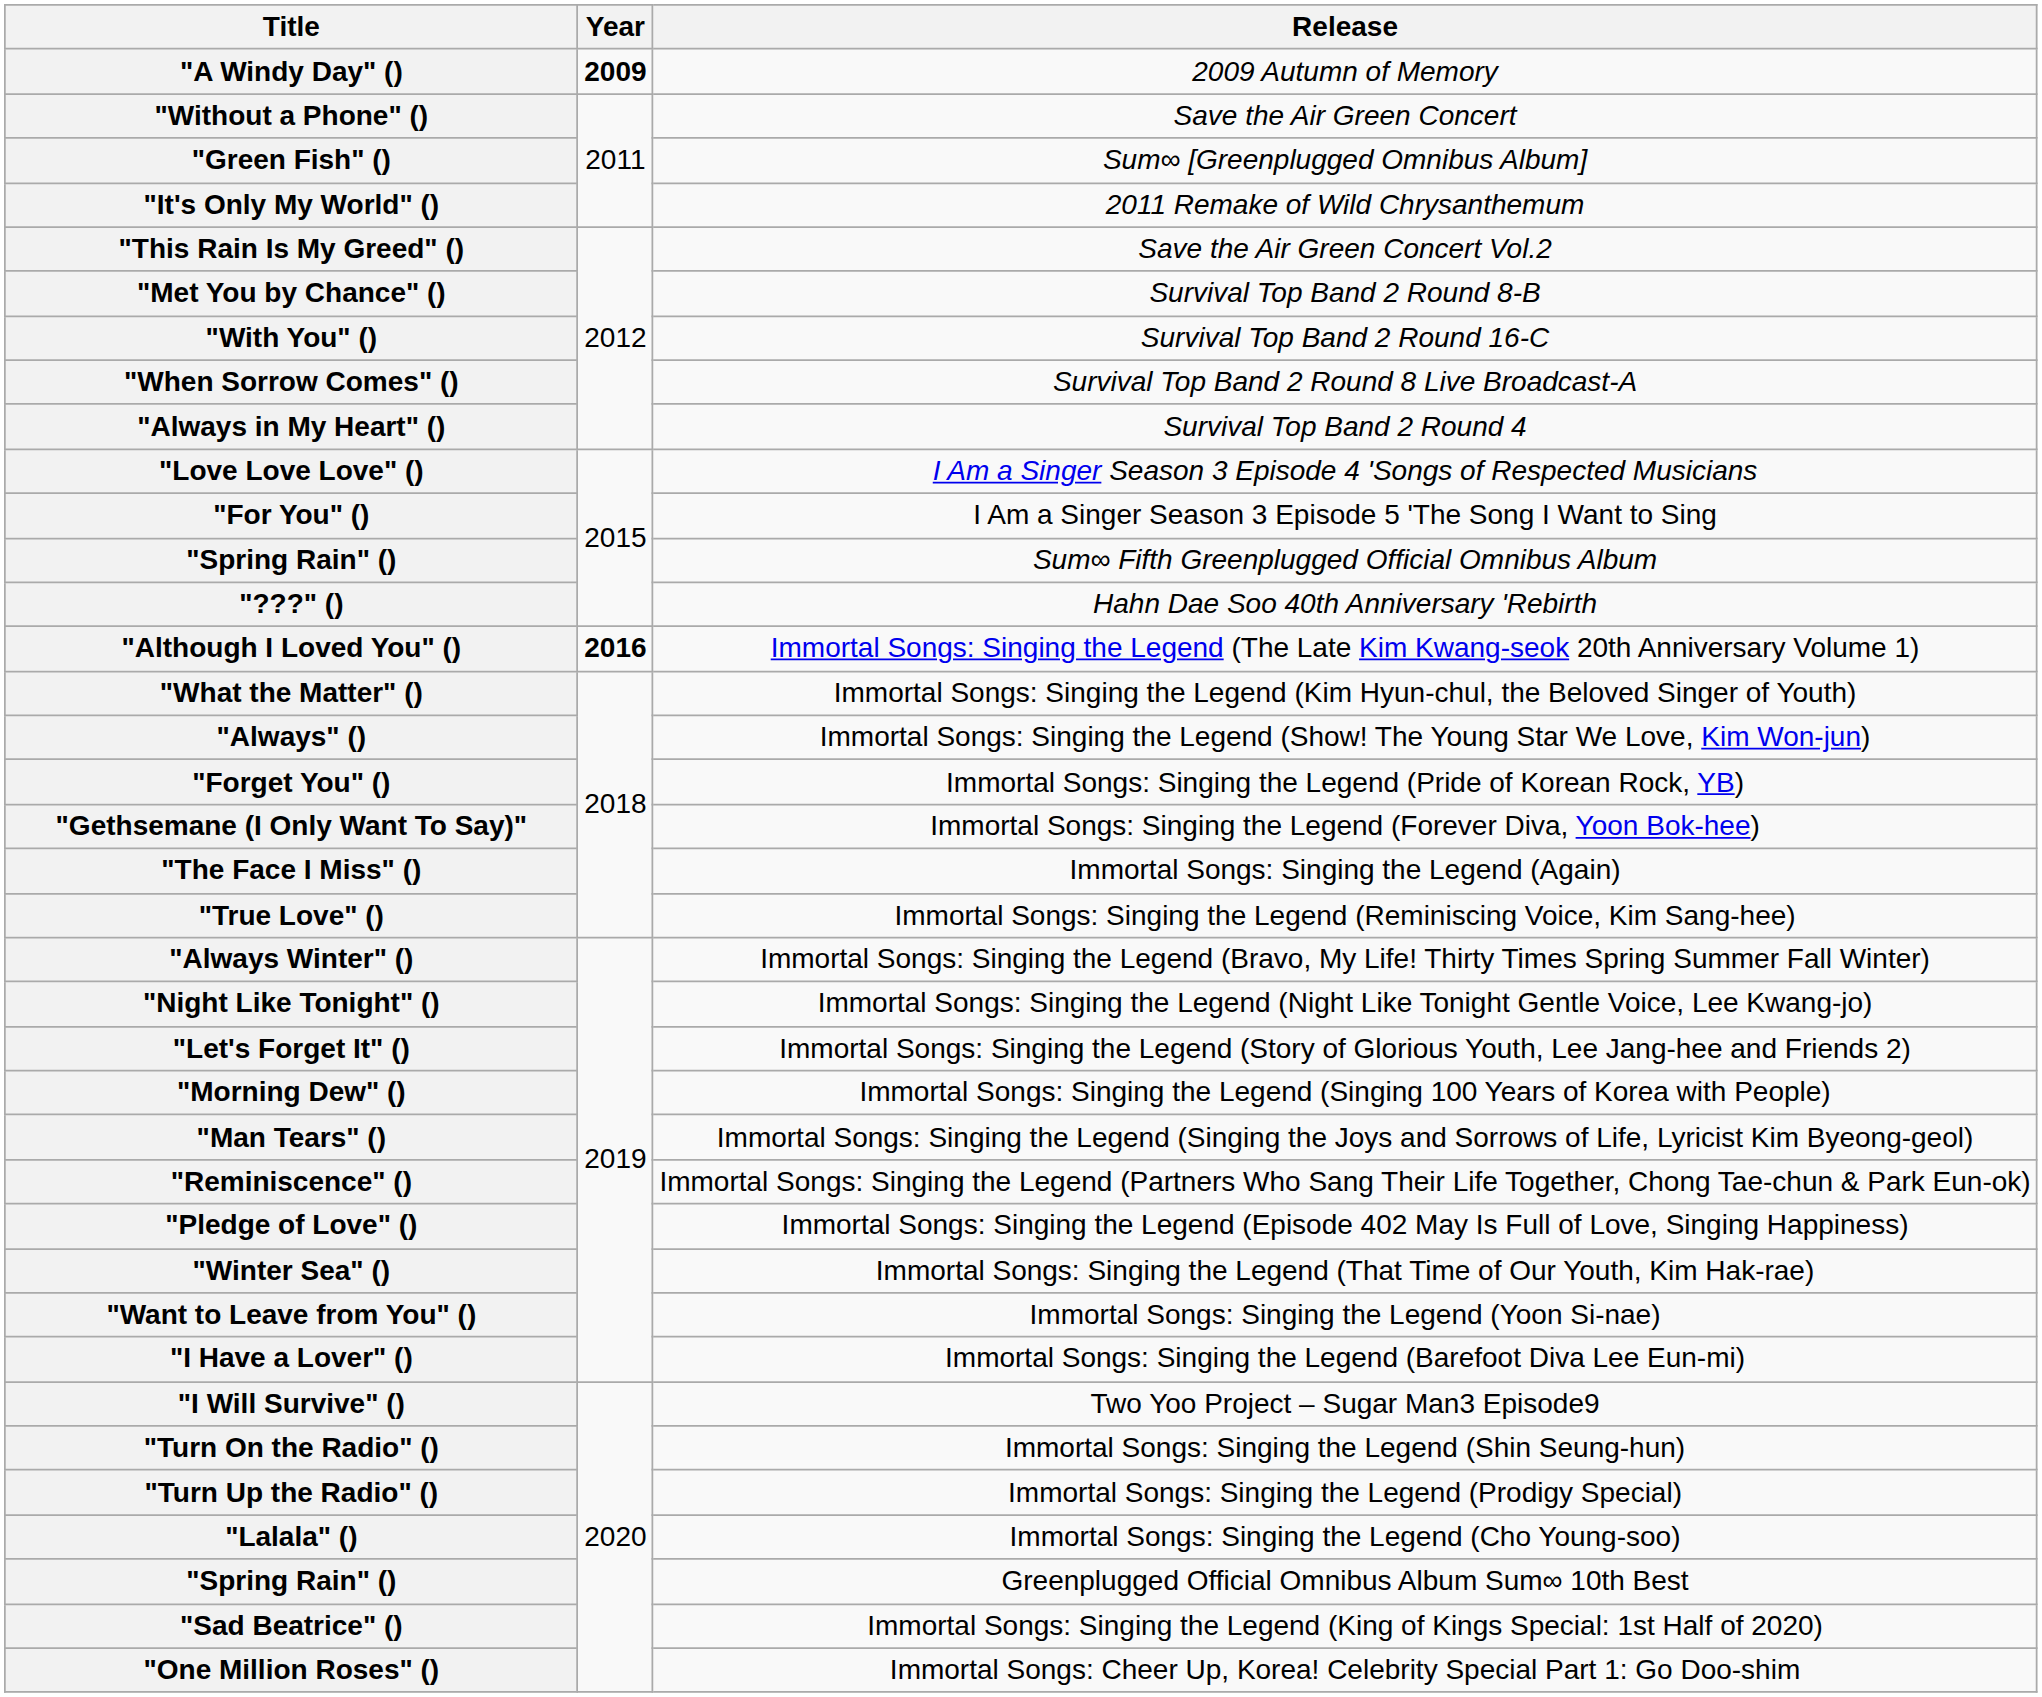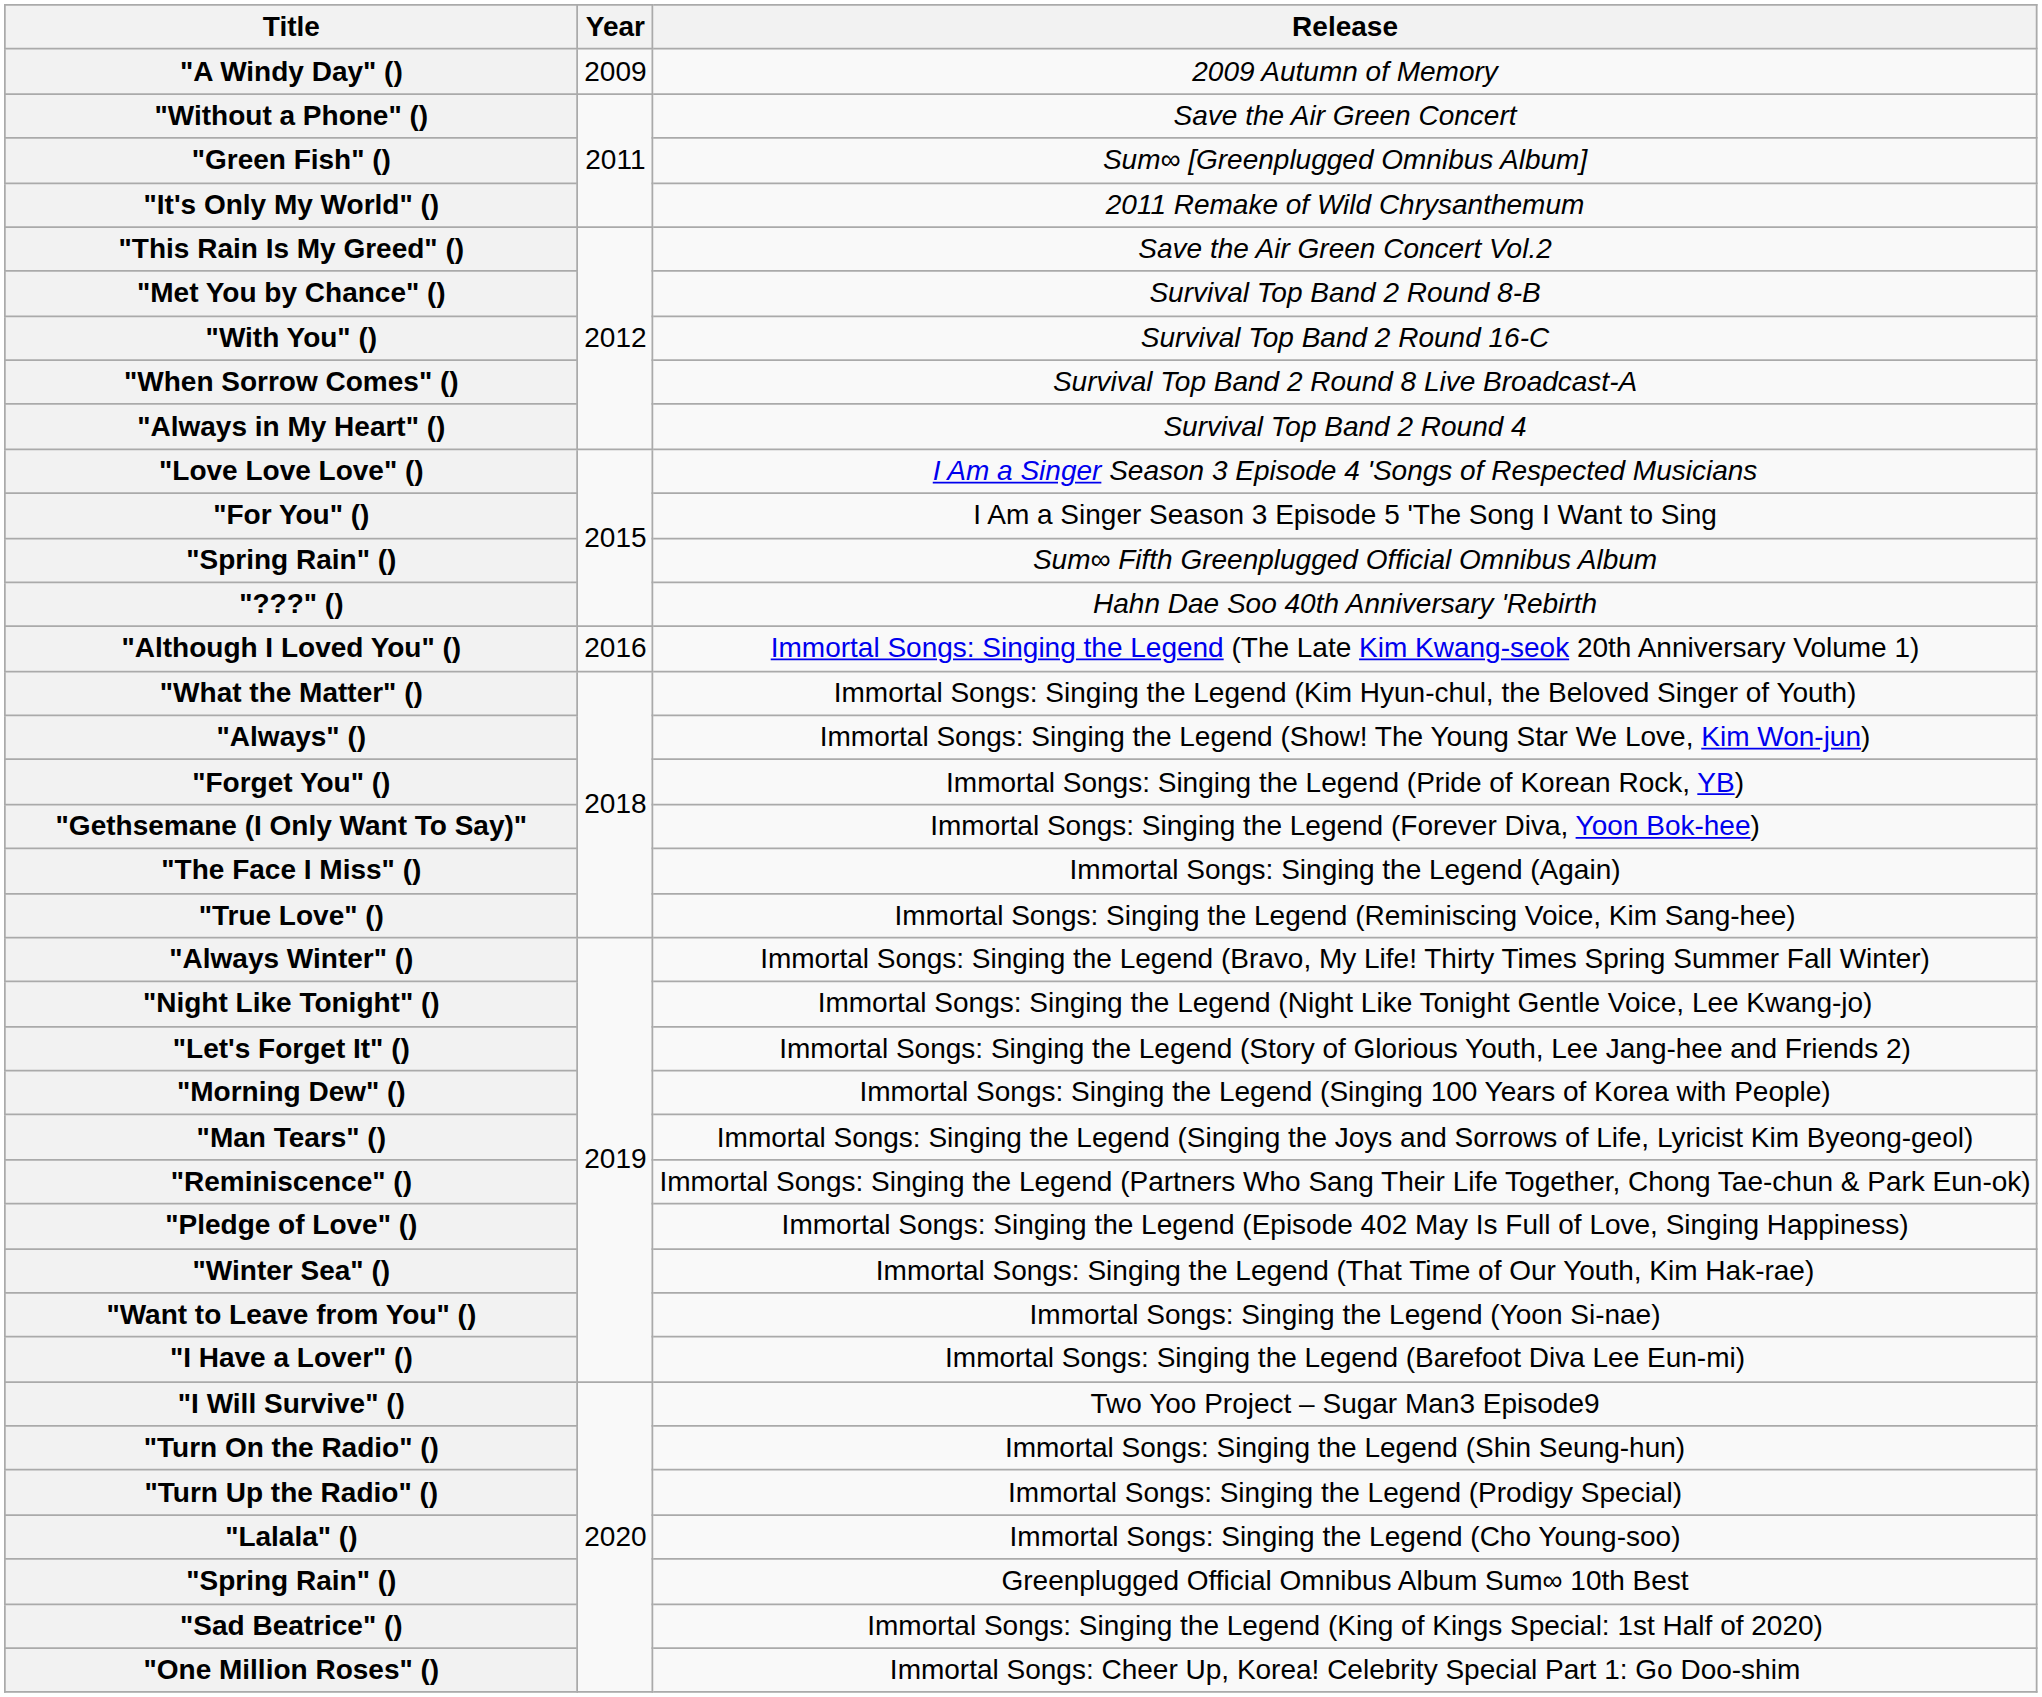(615, 71) bold -> (615, 71) normal
(615, 648) bold -> (615, 648) normal
